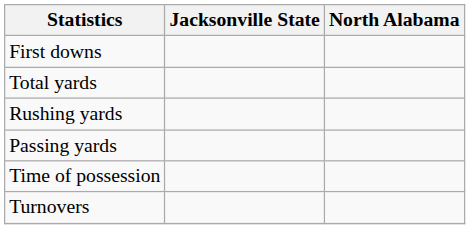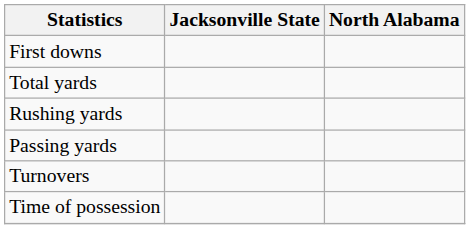rows swapped: (49, 207) <-> (85, 176)
